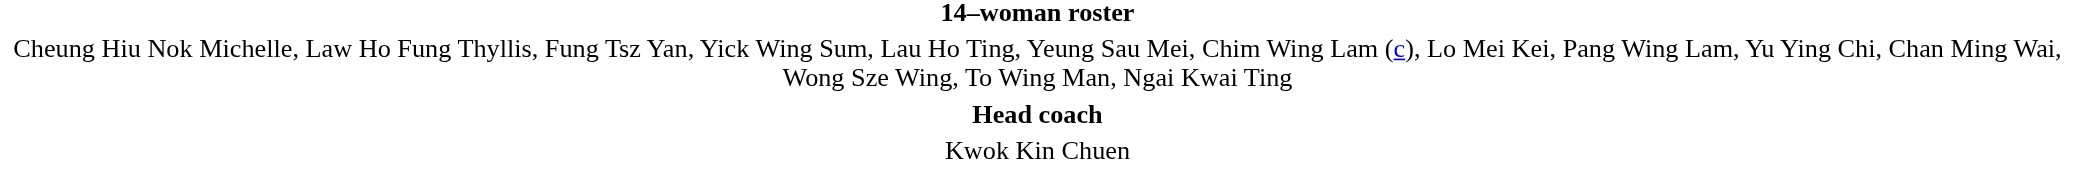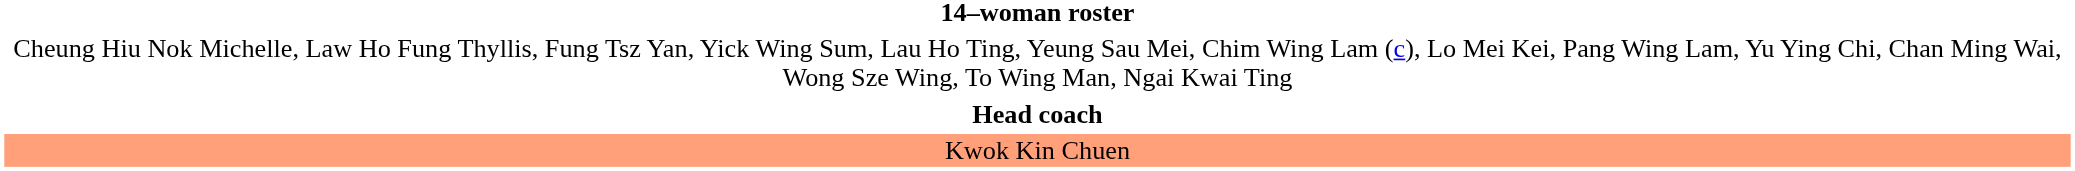(1037, 150) no background -> (1037, 150) lightsalmon background
